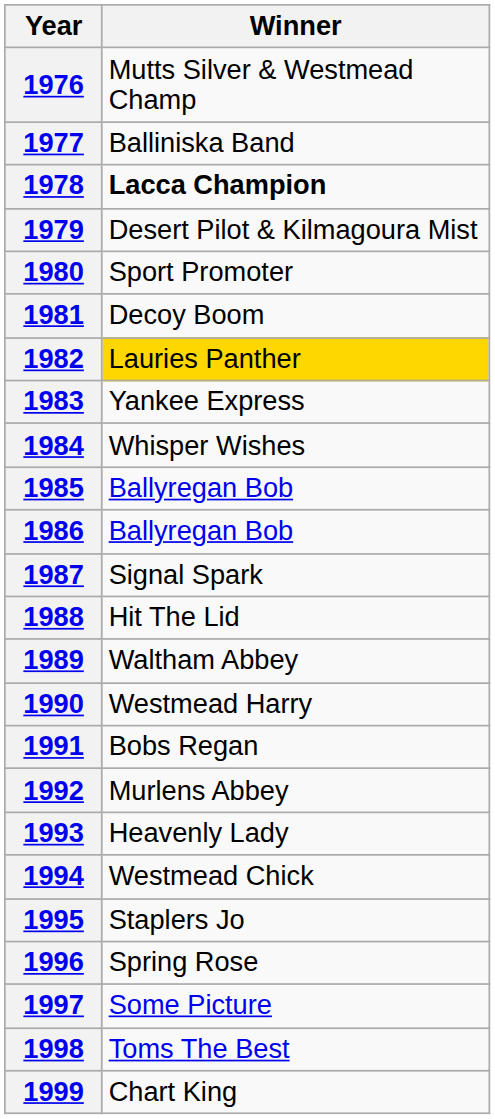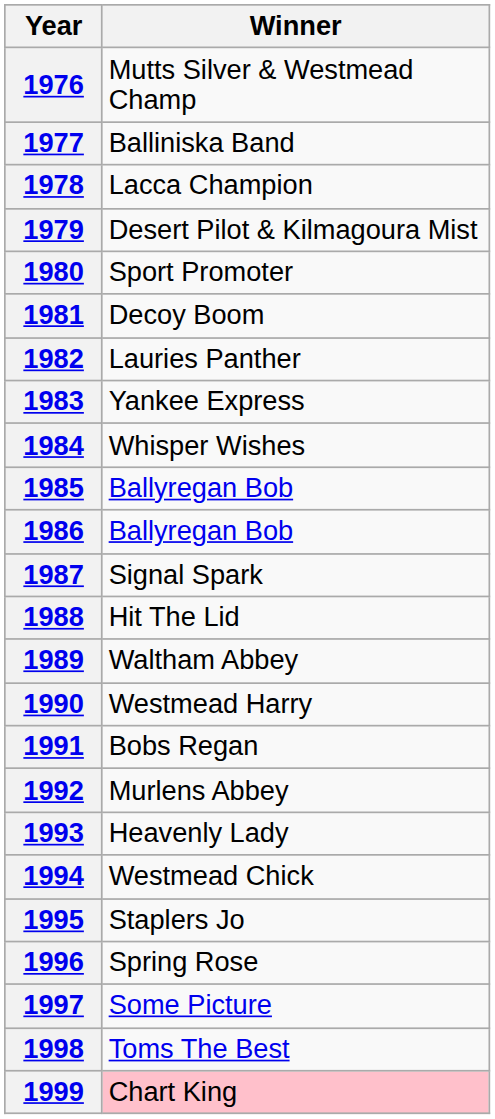(217, 186) bold -> (211, 186) normal
(205, 358) gold background -> (205, 358) no background
(173, 1091) no background -> (173, 1091) pink background
